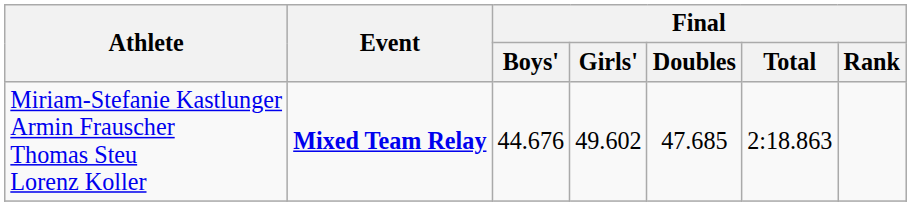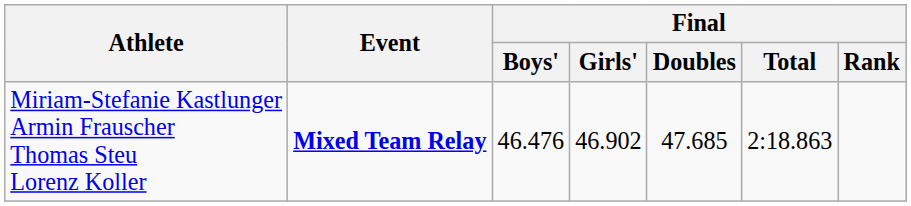(531, 141) 44.676 -> (531, 141) 46.476
(608, 141) 49.602 -> (608, 141) 46.902
